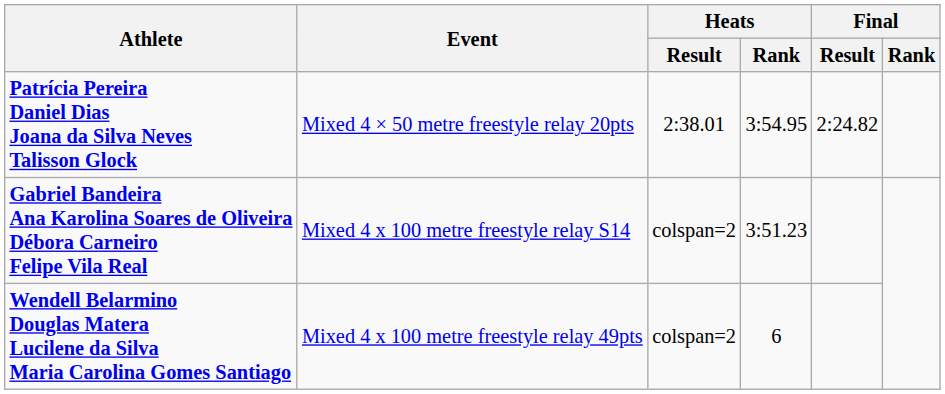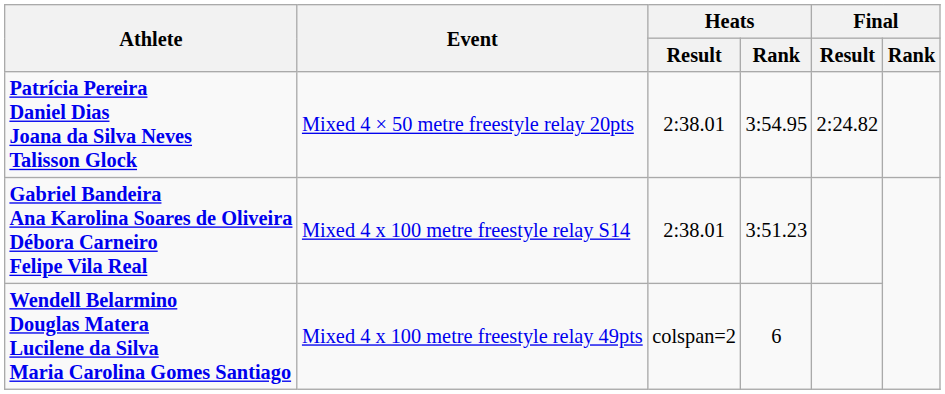(694, 230) colspan=2 -> (694, 230) 2:38.01
